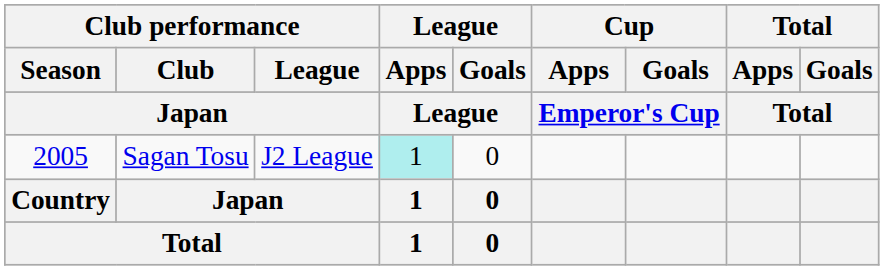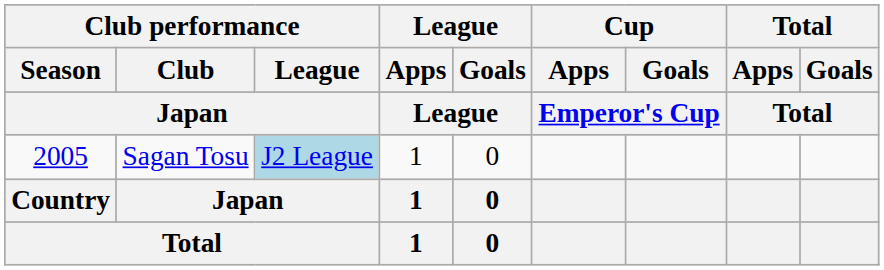(317, 156) no background -> (317, 156) lightblue background
(416, 156) paleturquoise background -> (416, 156) no background
